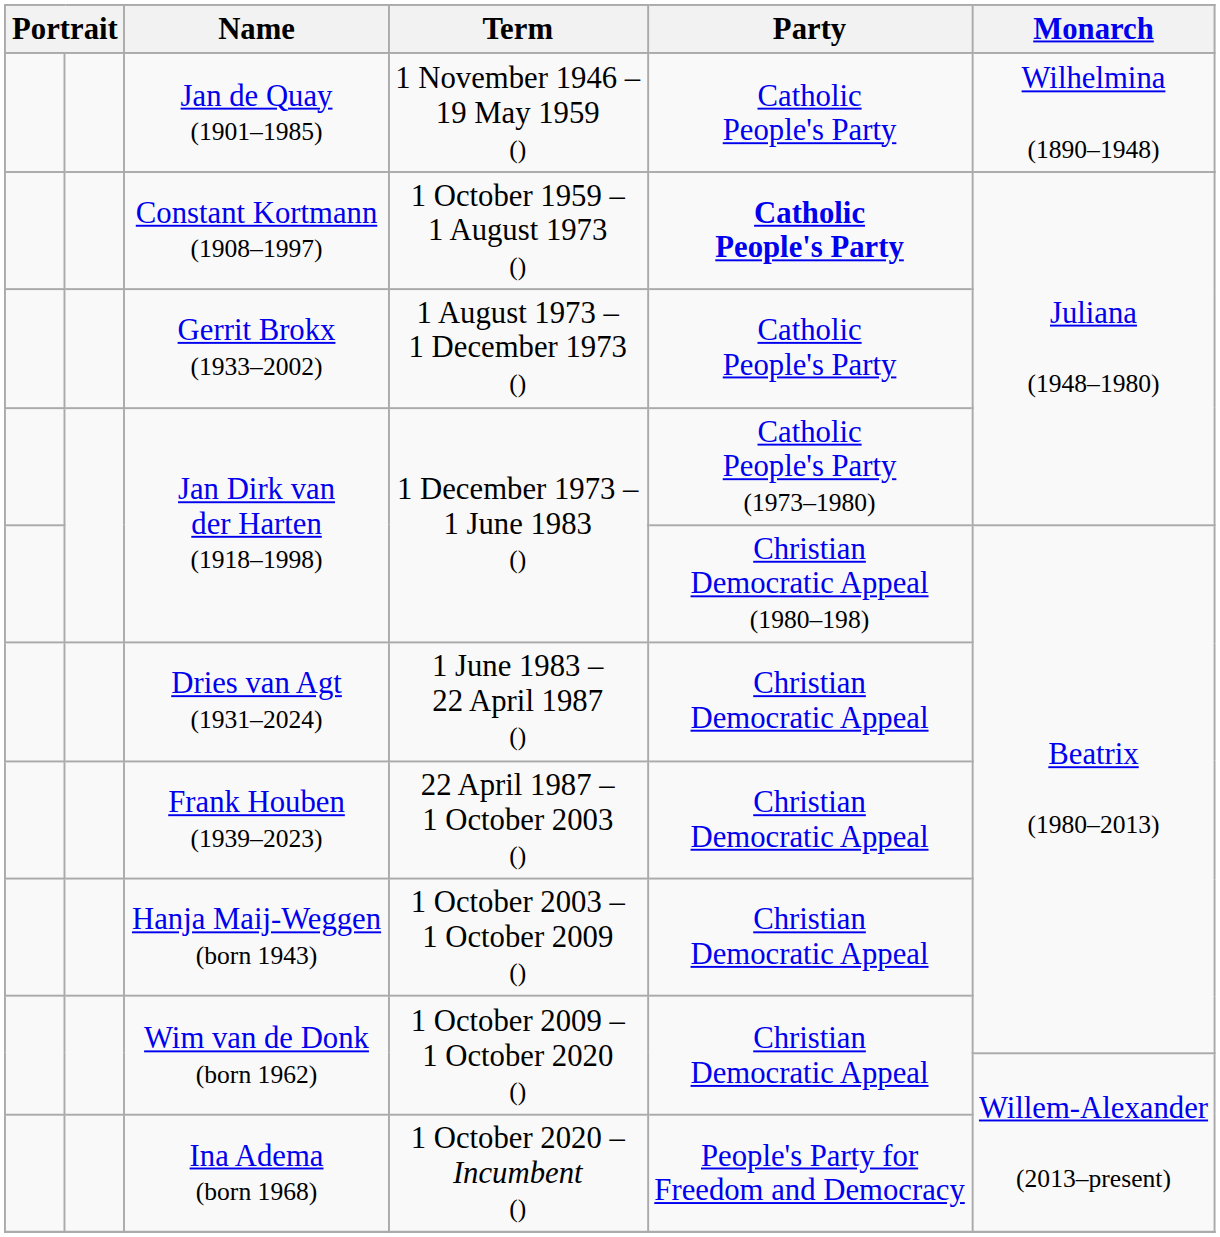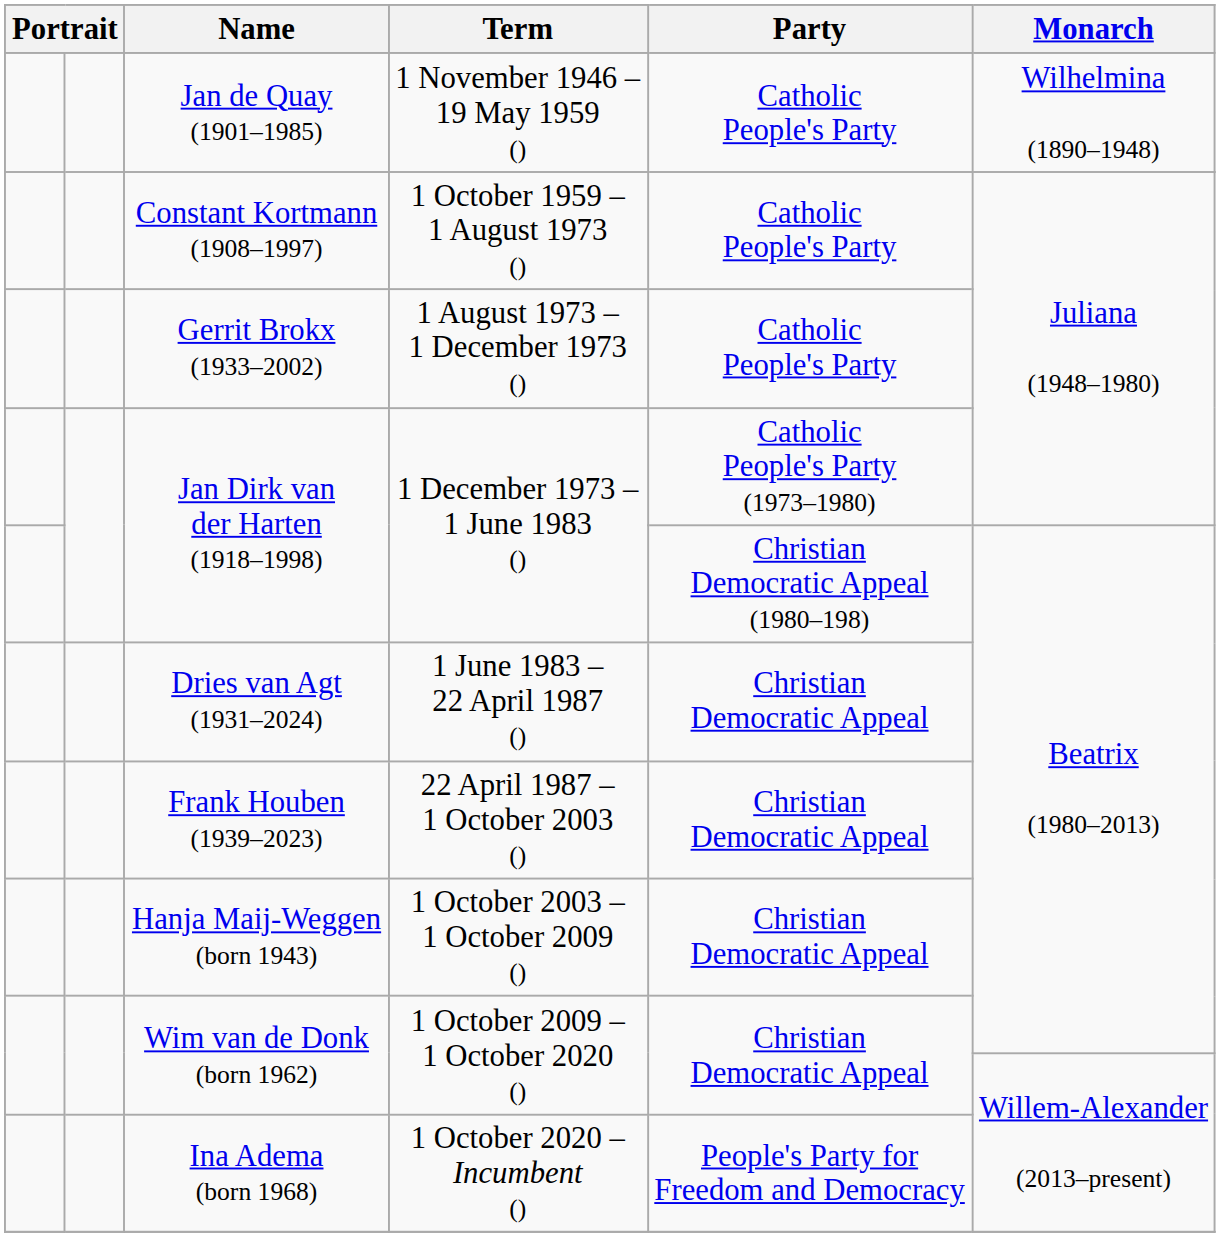(810, 229) bold -> (810, 229) normal
